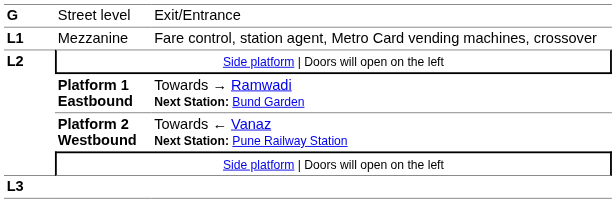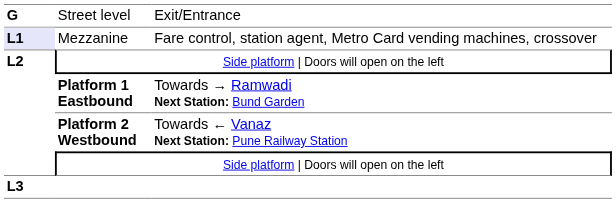(15, 38) no background -> (15, 38) lavender background
